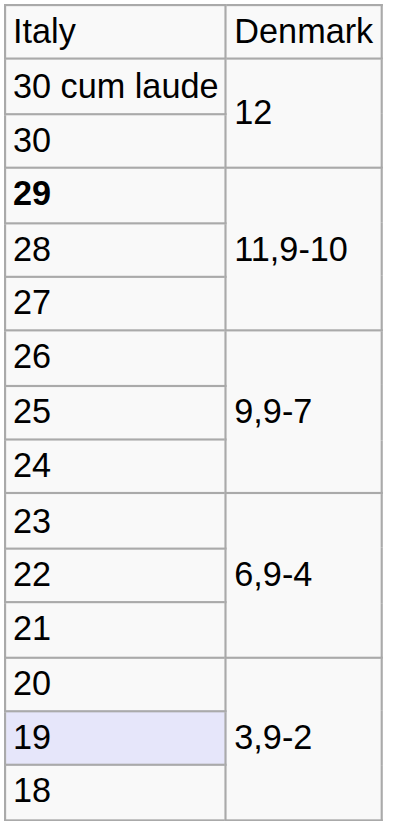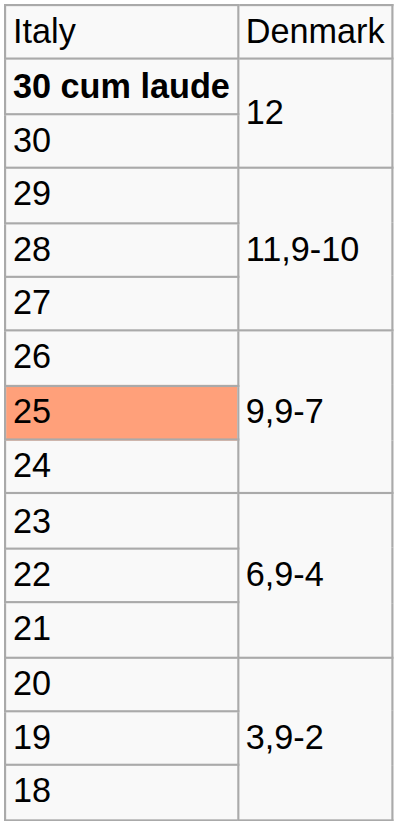(116, 85) normal -> (121, 85) bold
(32, 194) bold -> (32, 194) normal
(32, 411) no background -> (32, 411) lightsalmon background
(32, 737) lavender background -> (32, 737) no background
